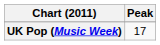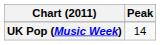(140, 31) 17 -> (140, 31) 14
